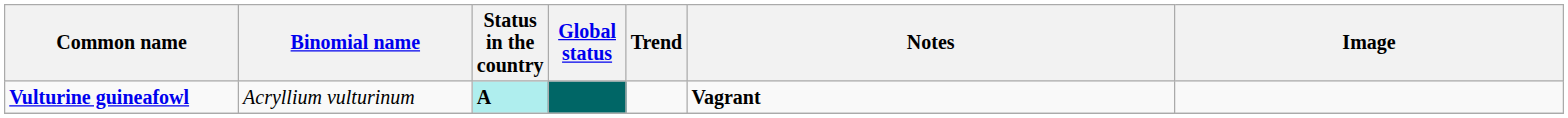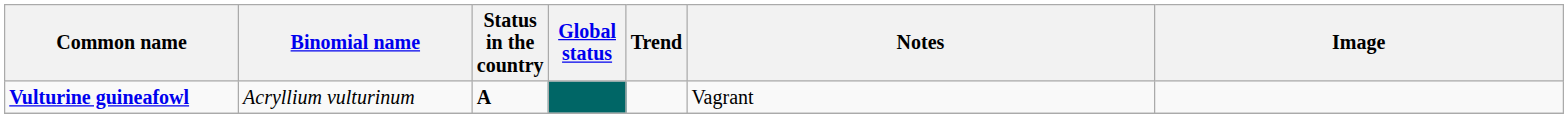(484, 97) paleturquoise background -> (484, 97) no background
(726, 97) bold -> (722, 97) normal
